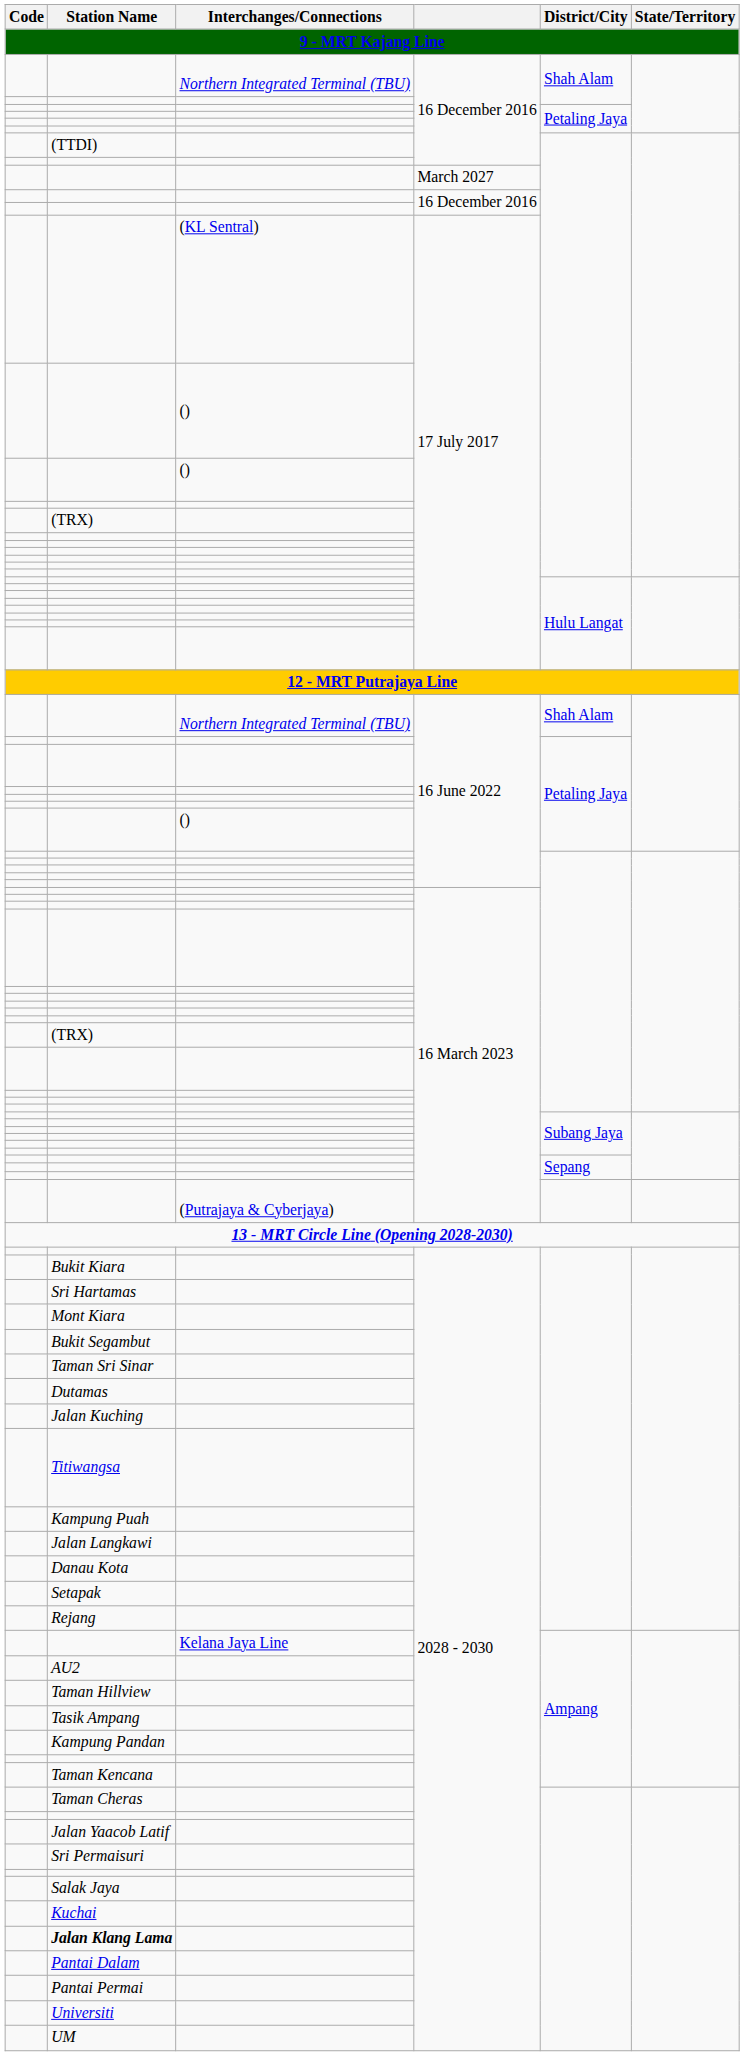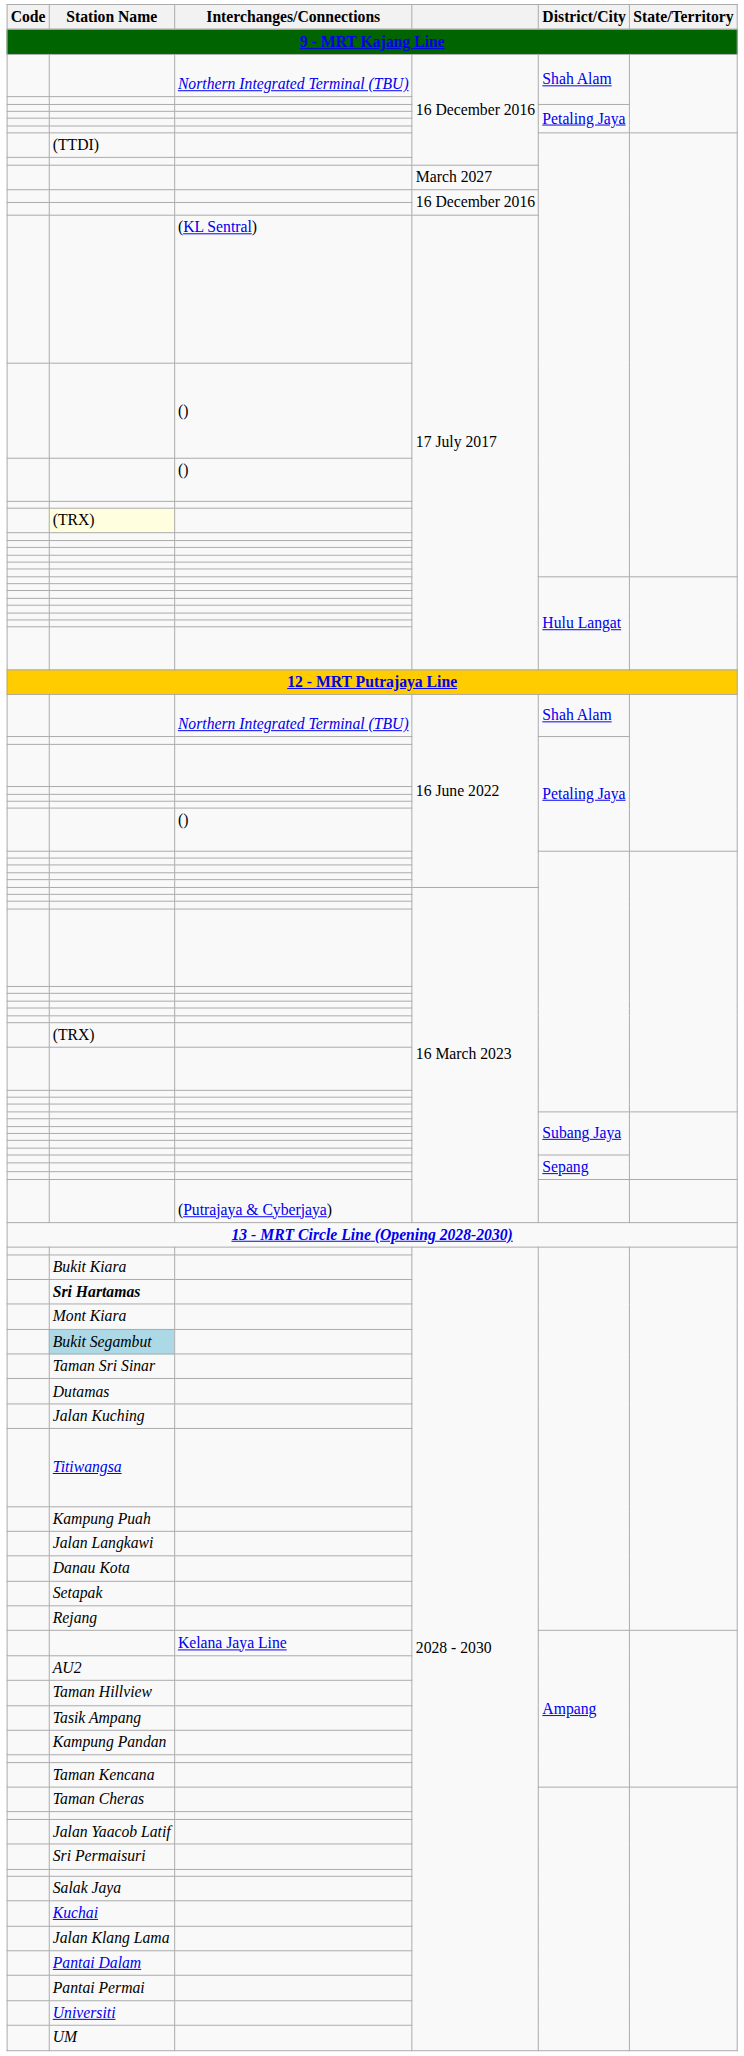(72, 520) no background -> (74, 520) lightyellow background
(94, 1291) normal -> (97, 1291) bold
(101, 1341) no background -> (102, 1341) lightblue background
(112, 1938) bold -> (111, 1938) normal
